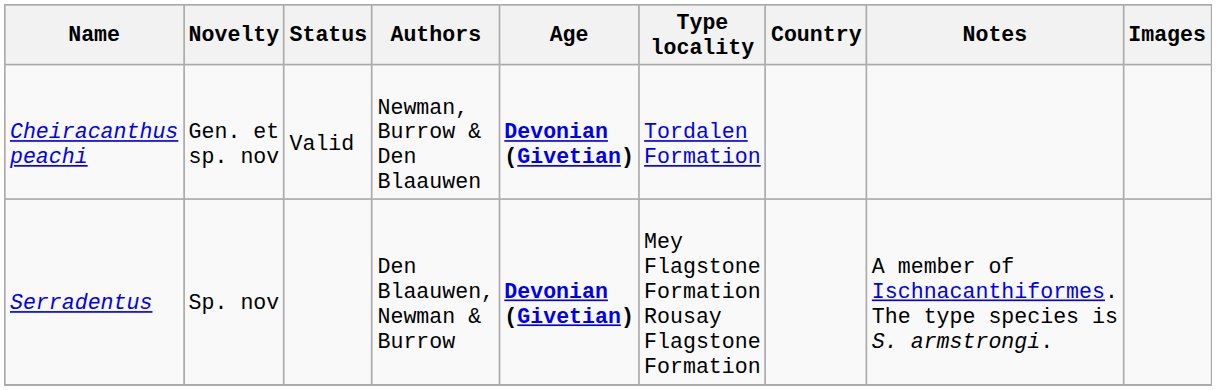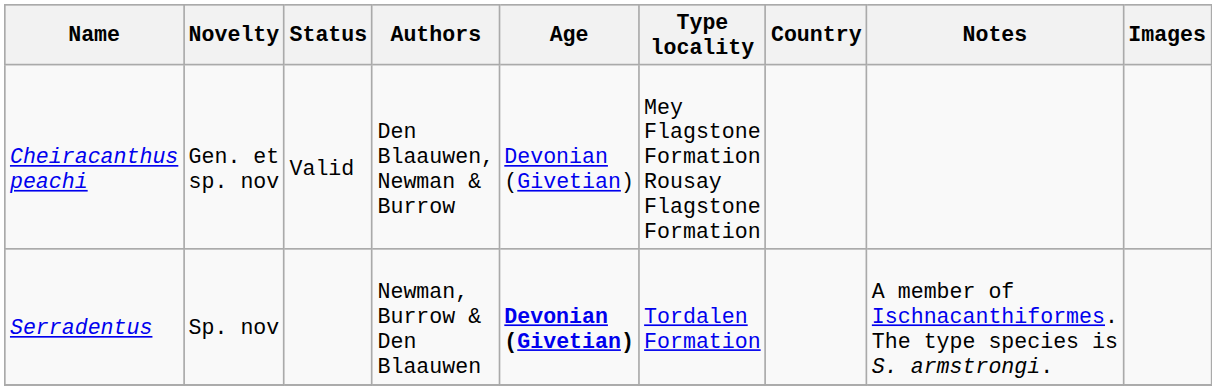(429, 145) Newman, Burrow & Den Blaauwen -> (436, 170) Den Blaauwen, Newman & Burrow
(569, 145) bold -> (569, 170) normal
(702, 145) Tordalen Formation -> (702, 170) Mey Flagstone Formation Rousay Flagstone Formation
(436, 304) Den Blaauwen, Newman & Burrow -> (429, 329) Newman, Burrow & Den Blaauwen
(702, 304) Mey Flagstone Formation Rousay Flagstone Formation -> (702, 329) Tordalen Formation
